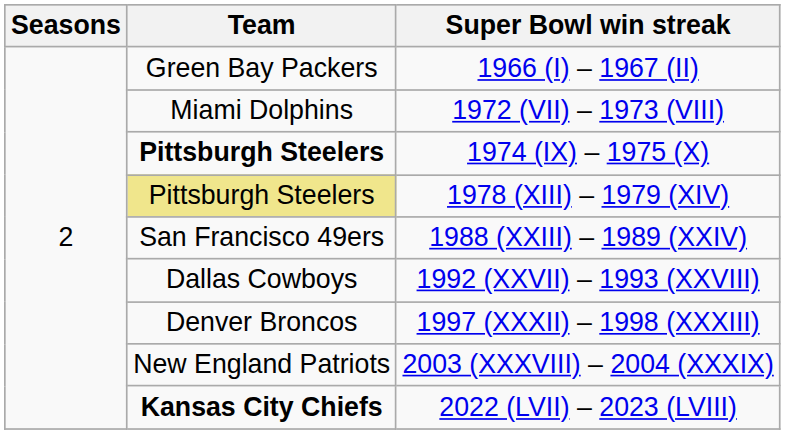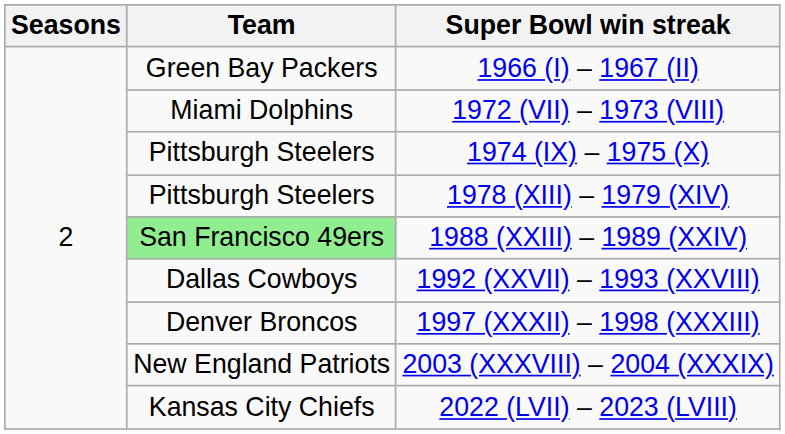(262, 152) bold -> (262, 152) normal
(262, 195) khaki background -> (262, 195) no background
(262, 237) no background -> (262, 237) lightgreen background
(262, 407) bold -> (262, 407) normal
